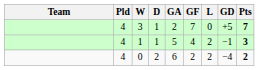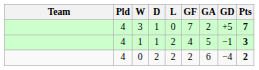columns swapped: (210, 12) <-> (174, 12)
